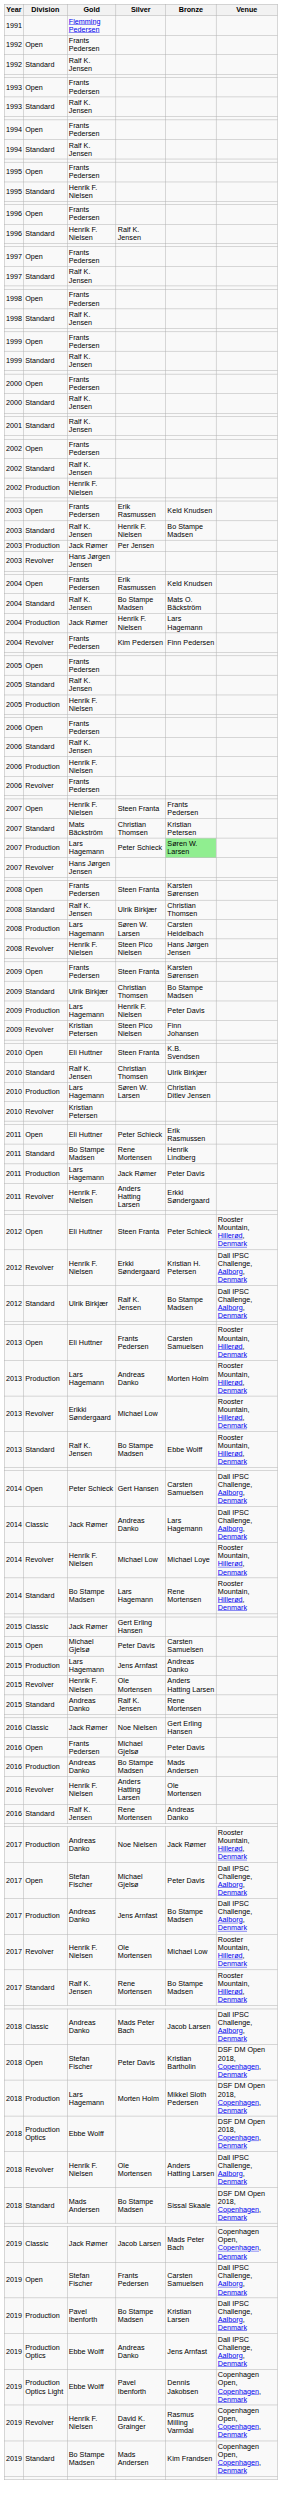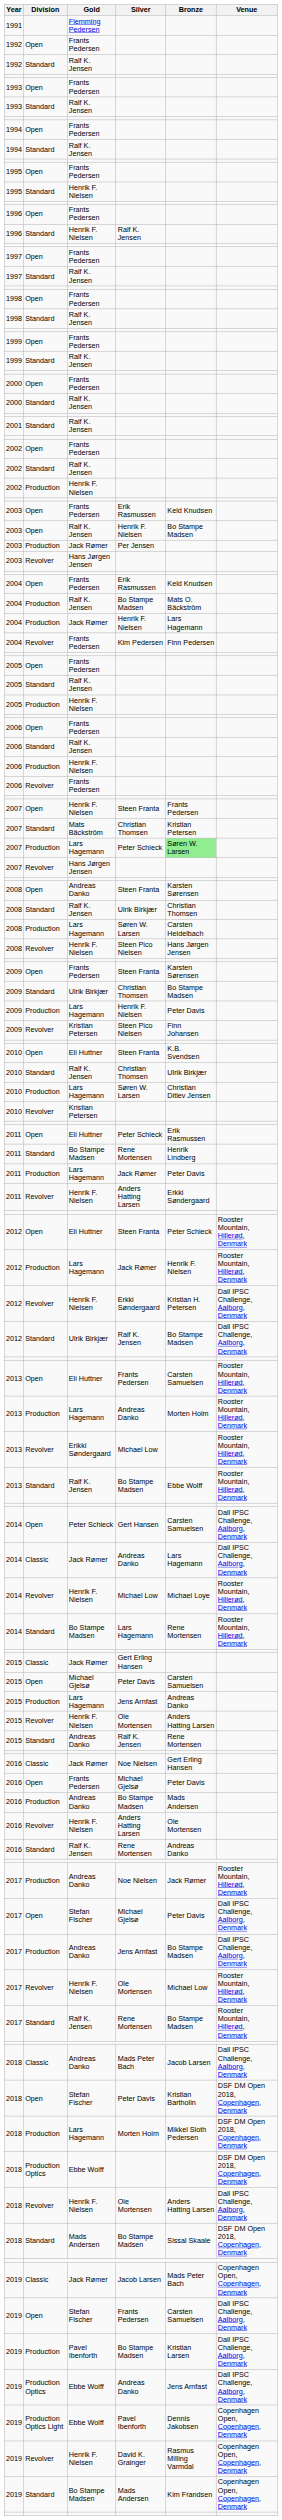(40, 530) Standard -> (34, 530) Open
(40, 603) Standard -> (42, 603) Production
(84, 890) Frants Pedersen -> (82, 890) Andreas Danko
+ row: (14, 1267)
